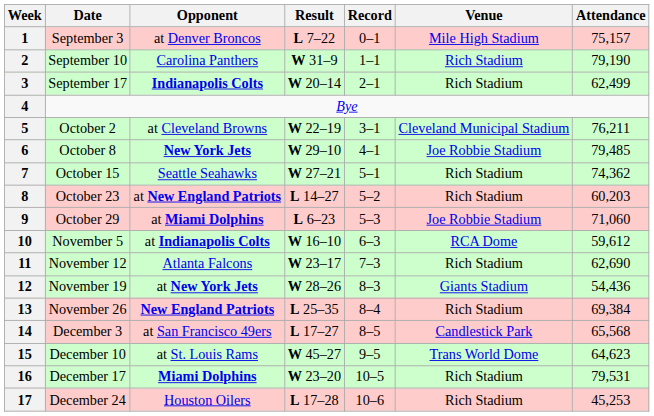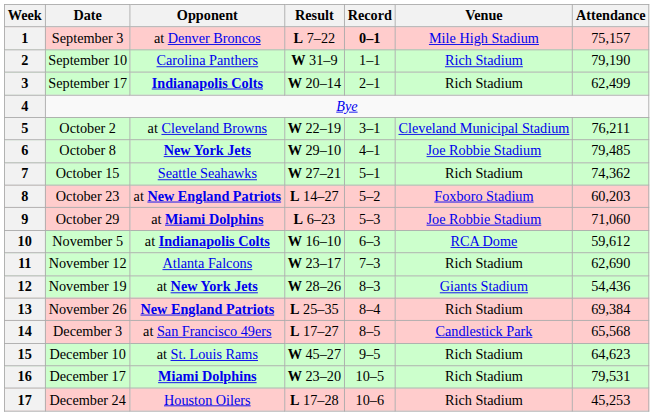(370, 38) normal -> (370, 38) bold
(484, 196) Rich Stadium -> (484, 196) Foxboro Stadium
(484, 354) Trans World Dome -> (484, 354) Rich Stadium
